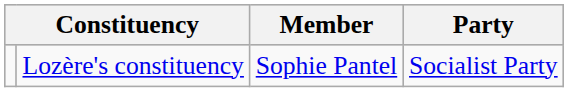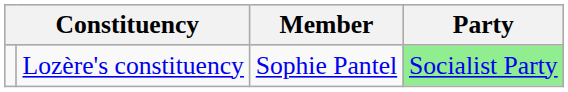(483, 65) no background -> (483, 65) lightgreen background
